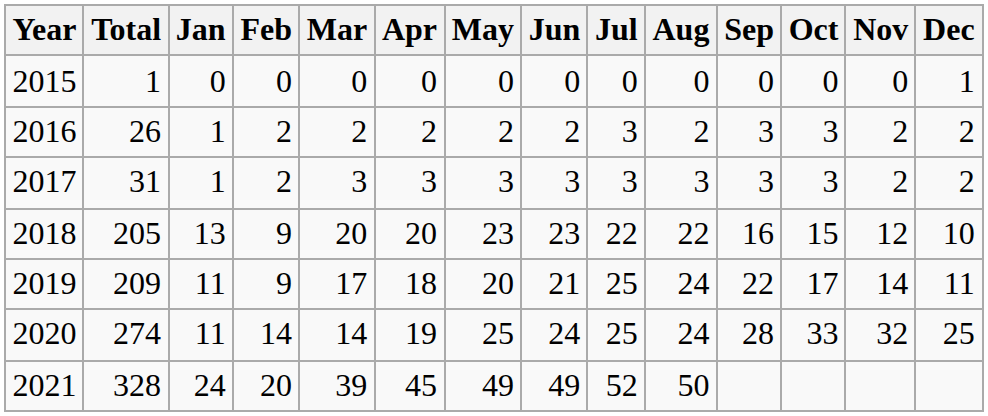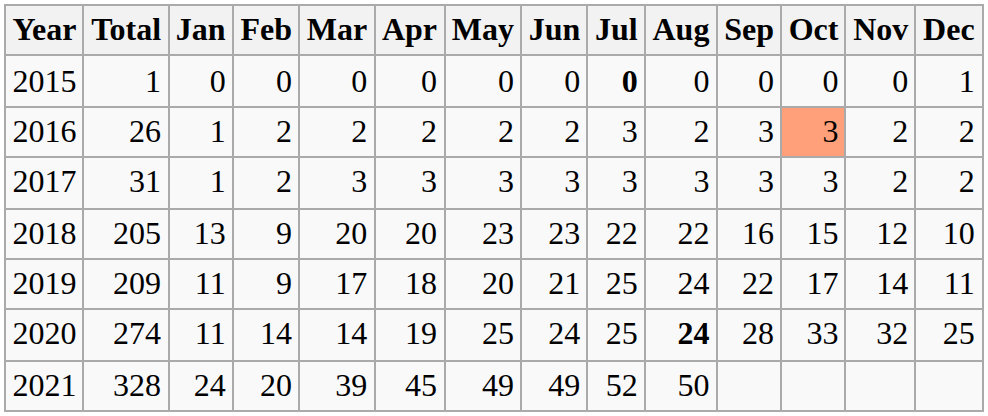(630, 80) normal -> (630, 80) bold
(830, 131) no background -> (830, 131) lightsalmon background
(693, 334) normal -> (693, 334) bold
